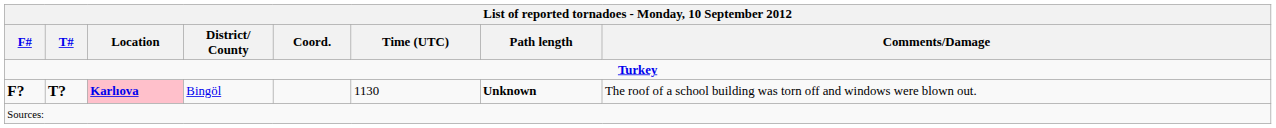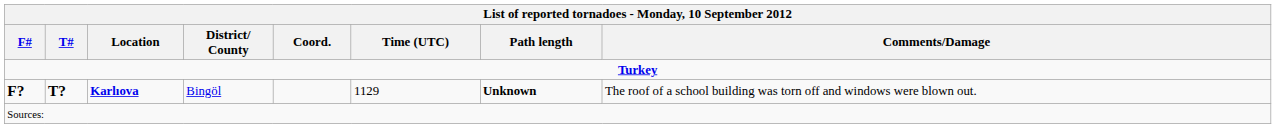(114, 91) pink background -> (114, 91) no background
(367, 91) 1130 -> (367, 91) 1129
